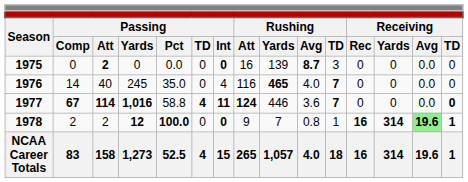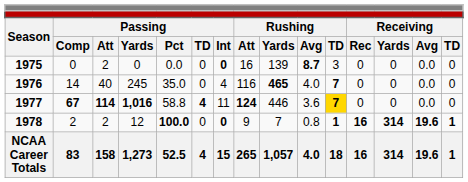(105, 65) bold -> (105, 65) normal
(223, 103) bold -> (223, 103) normal
(336, 103) no background -> (336, 103) gold background
(452, 103) bold -> (452, 103) normal
(137, 122) bold -> (137, 122) normal
(336, 122) normal -> (336, 122) bold
(427, 122) lightgreen background -> (427, 122) no background
